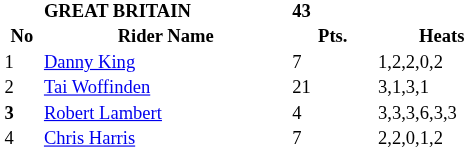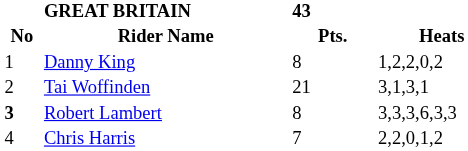(297, 61) 7 -> (297, 61) 8
(297, 112) 4 -> (297, 112) 8
